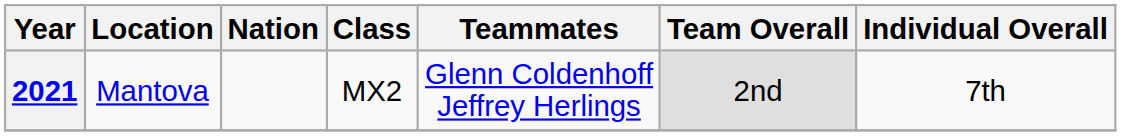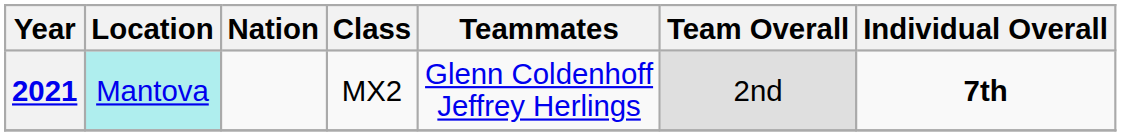(152, 90) no background -> (152, 90) paleturquoise background
(986, 90) normal -> (986, 90) bold
